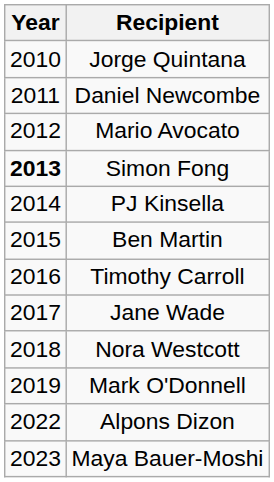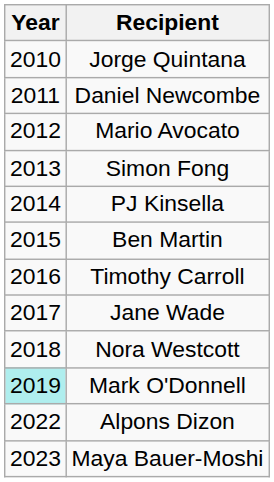(35, 167) bold -> (35, 167) normal
(35, 385) no background -> (35, 385) paleturquoise background
